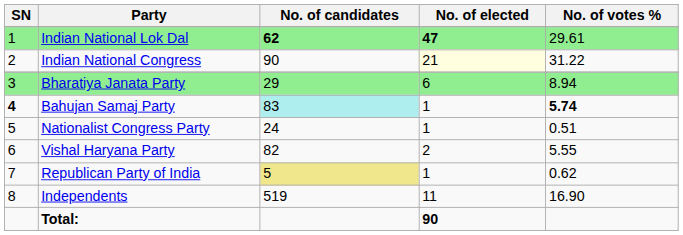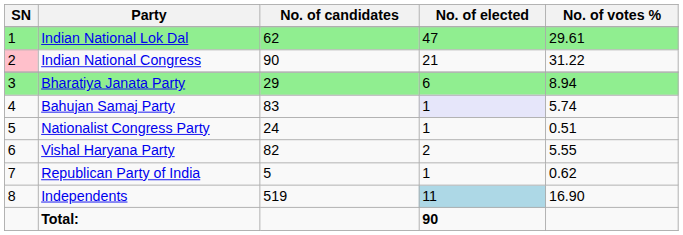(271, 38) bold -> (271, 38) normal
(430, 38) bold -> (430, 38) normal
(12, 60) no background -> (12, 60) pink background
(430, 60) lightyellow background -> (430, 60) no background
(12, 106) bold -> (12, 106) normal
(271, 106) paleturquoise background -> (271, 106) no background
(426, 106) no background -> (426, 106) lavender background
(563, 106) bold -> (563, 106) normal
(267, 173) khaki background -> (267, 173) no background
(430, 196) no background -> (430, 196) lightblue background
